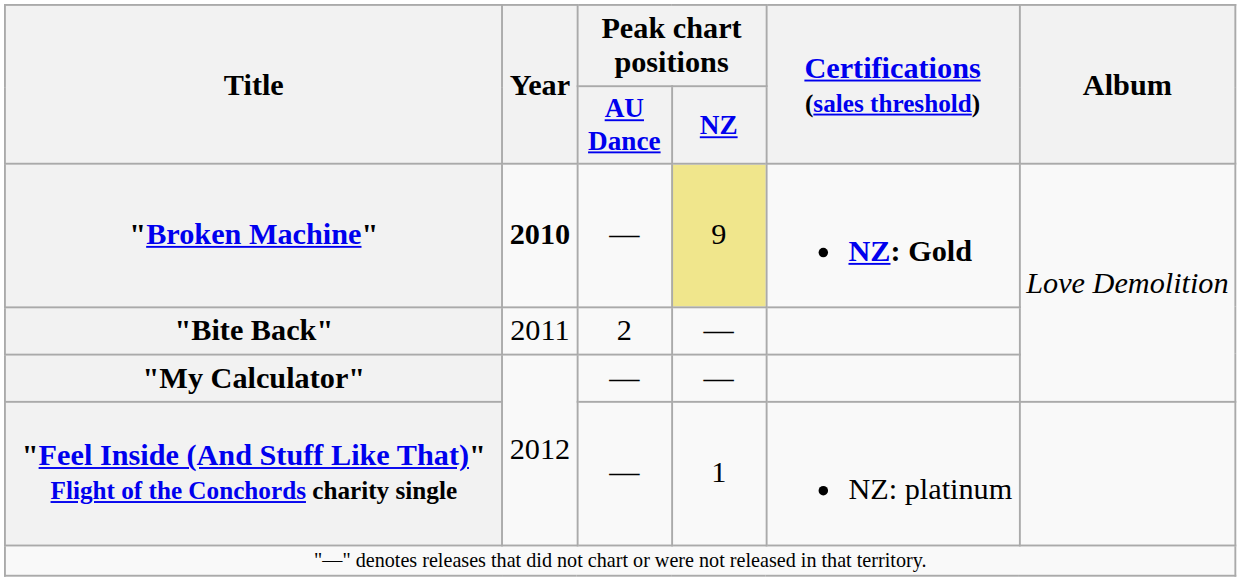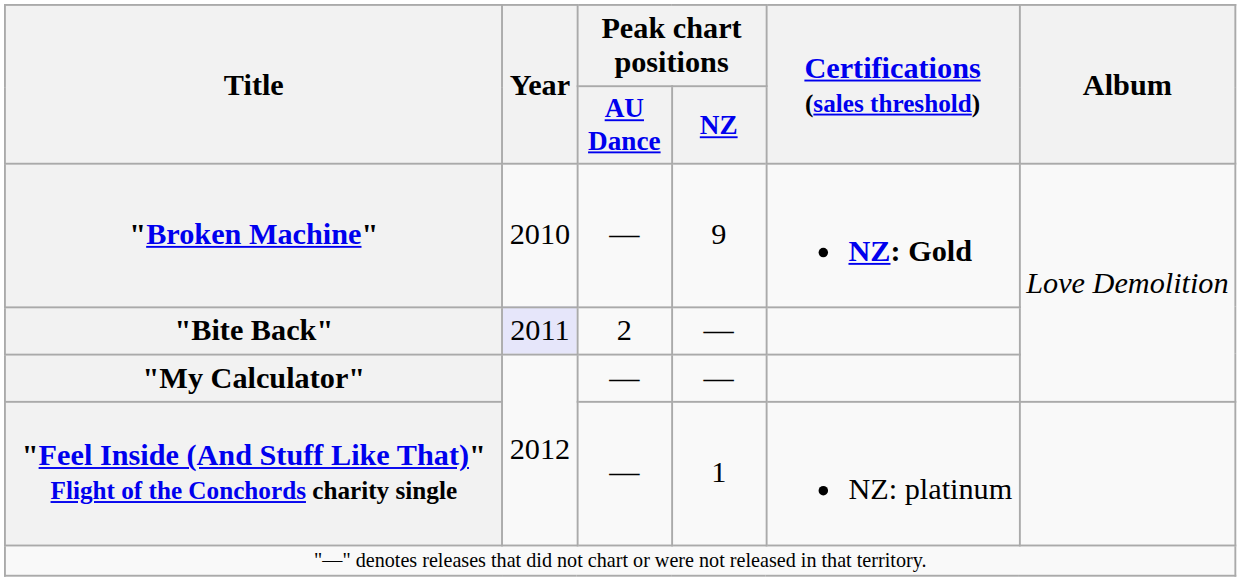(540, 234) bold -> (540, 234) normal
(719, 234) khaki background -> (719, 234) no background
(540, 329) no background -> (540, 329) lavender background
